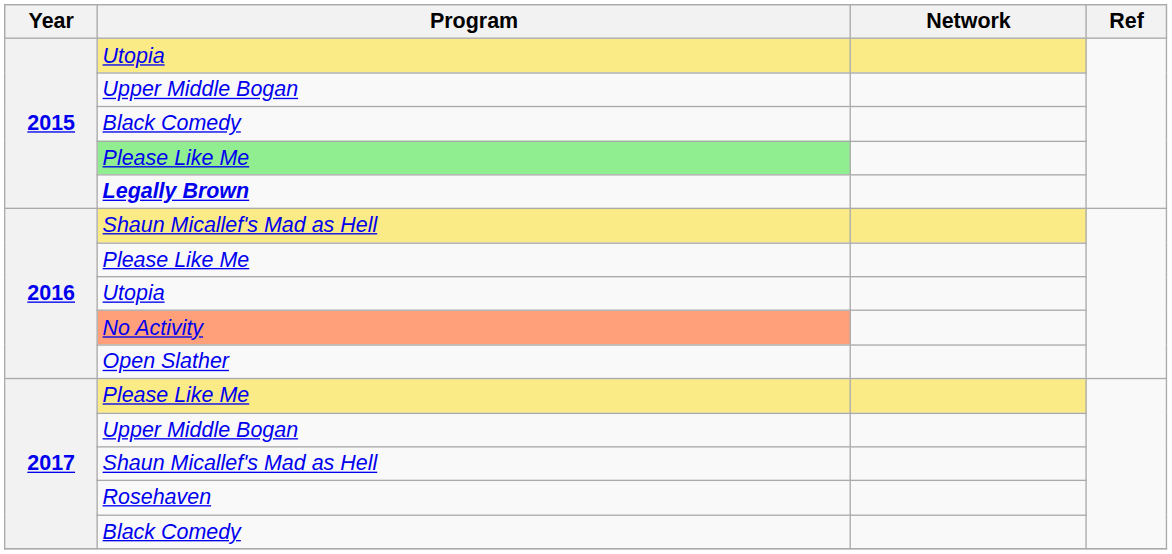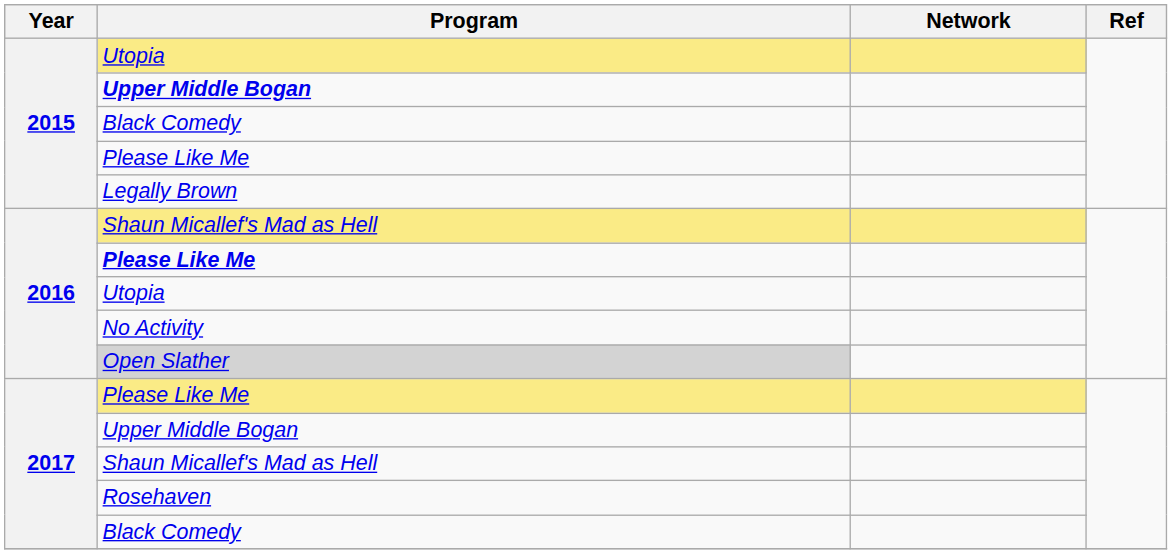(200, 89) normal -> (207, 89) bold
(176, 157) lightgreen background -> (176, 157) no background
(176, 191) bold -> (170, 191) normal
(176, 259) normal -> (179, 259) bold
(153, 327) lightsalmon background -> (153, 327) no background
(166, 361) no background -> (166, 361) lightgrey background
